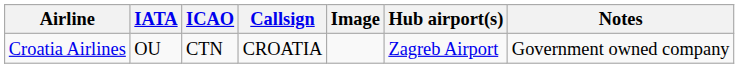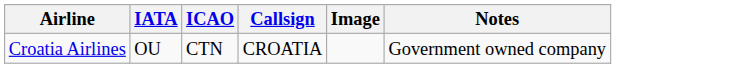- column: (446, 19)
